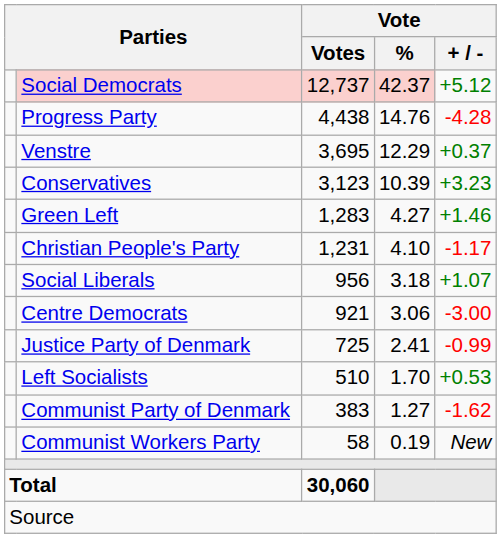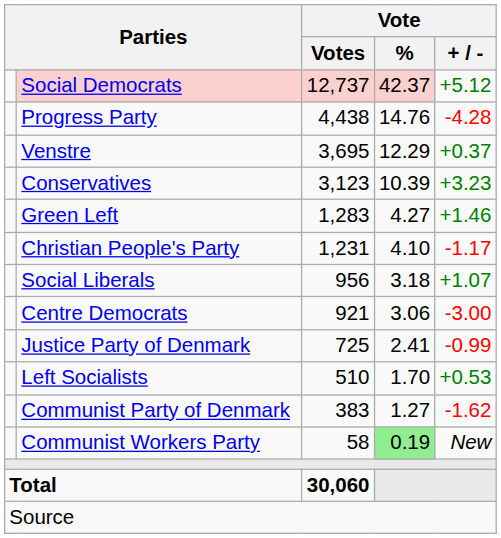(410, 442) no background -> (410, 442) lightgreen background
